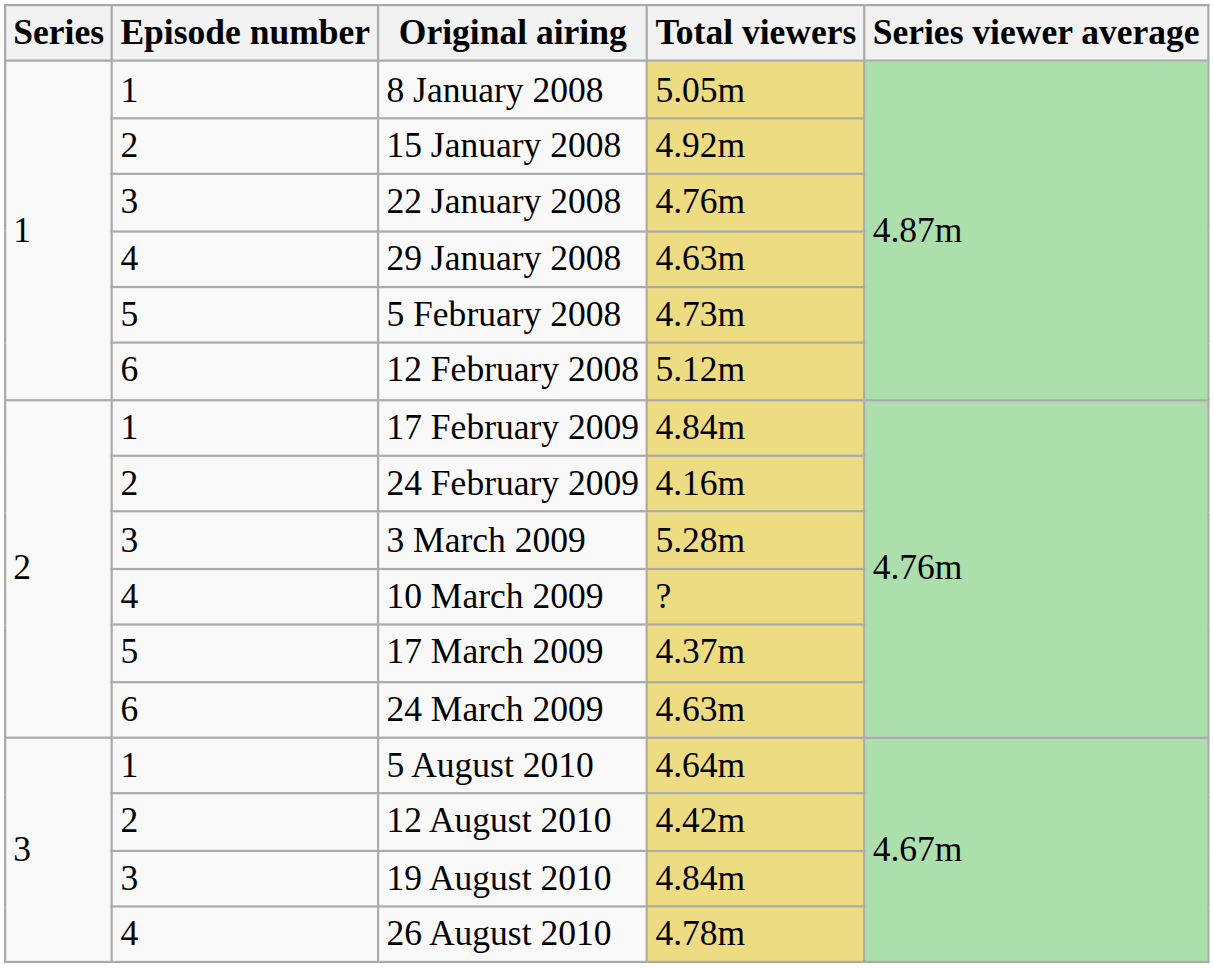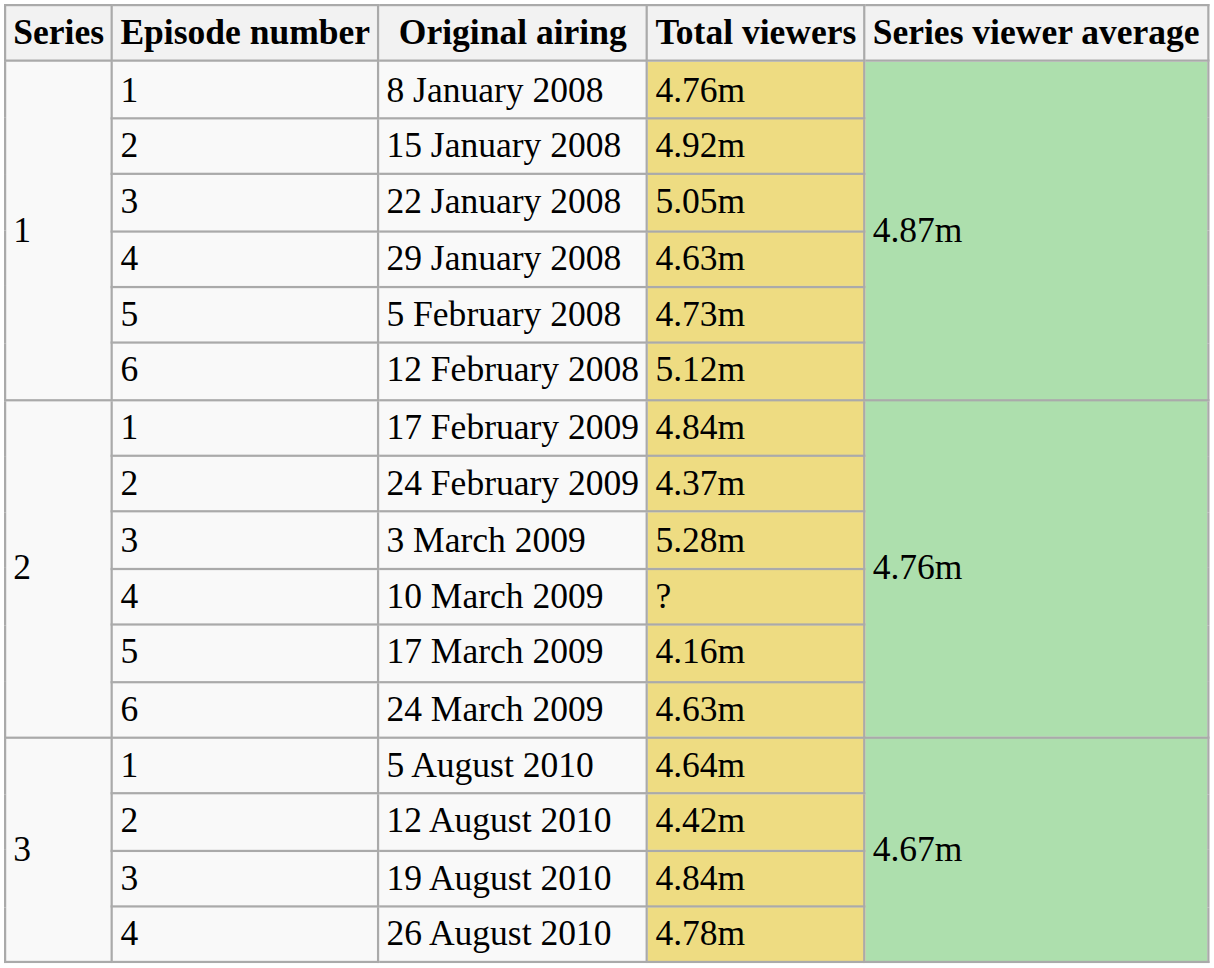(700, 88) 5.05m -> (700, 88) 4.76m
(700, 201) 4.76m -> (700, 201) 5.05m
(700, 483) 4.16m -> (700, 483) 4.37m
(700, 652) 4.37m -> (700, 652) 4.16m
